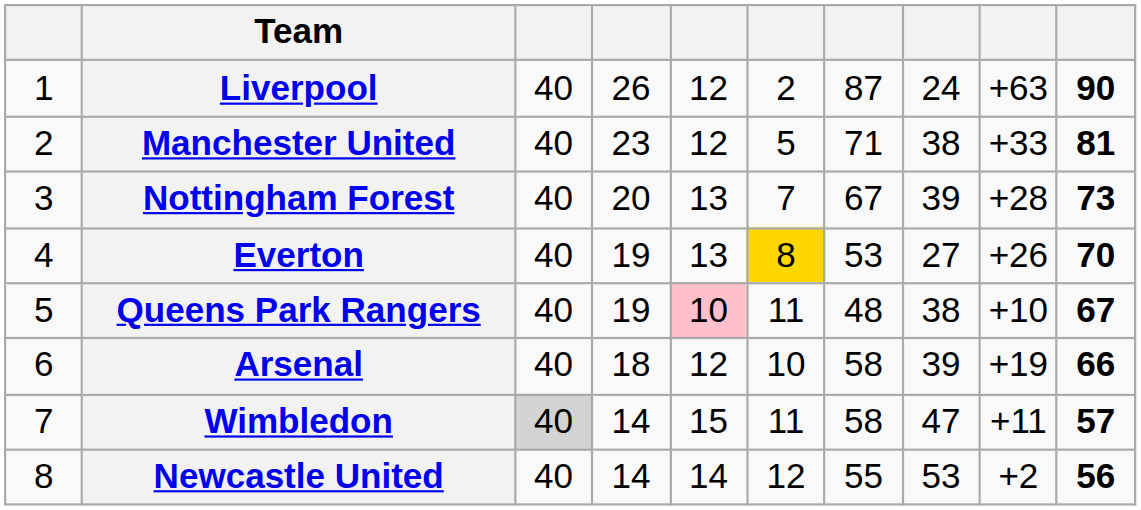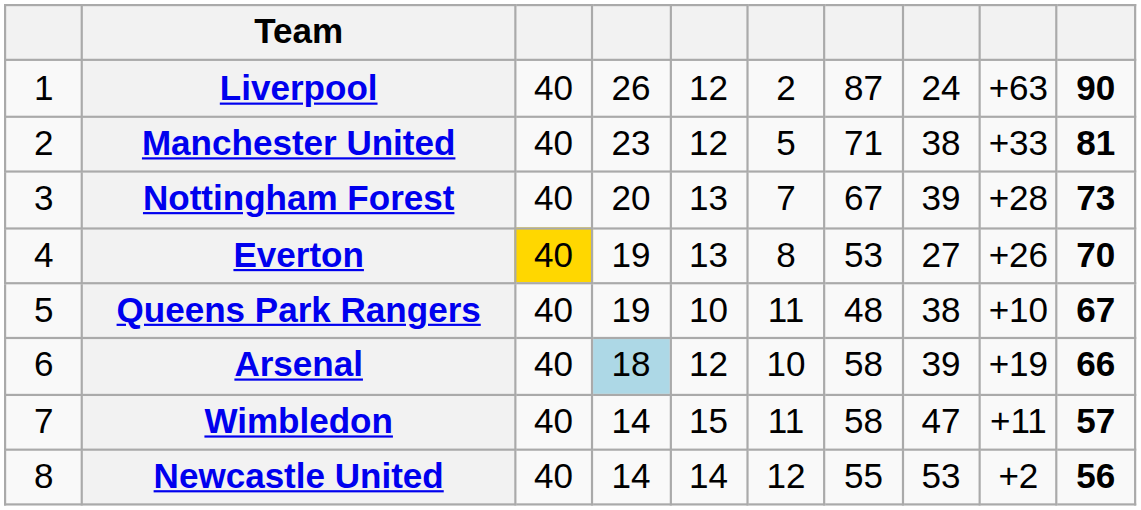(554, 254) no background -> (554, 254) gold background
(786, 254) gold background -> (786, 254) no background
(708, 310) pink background -> (708, 310) no background
(631, 365) no background -> (631, 365) lightblue background
(554, 421) lightgrey background -> (554, 421) no background
